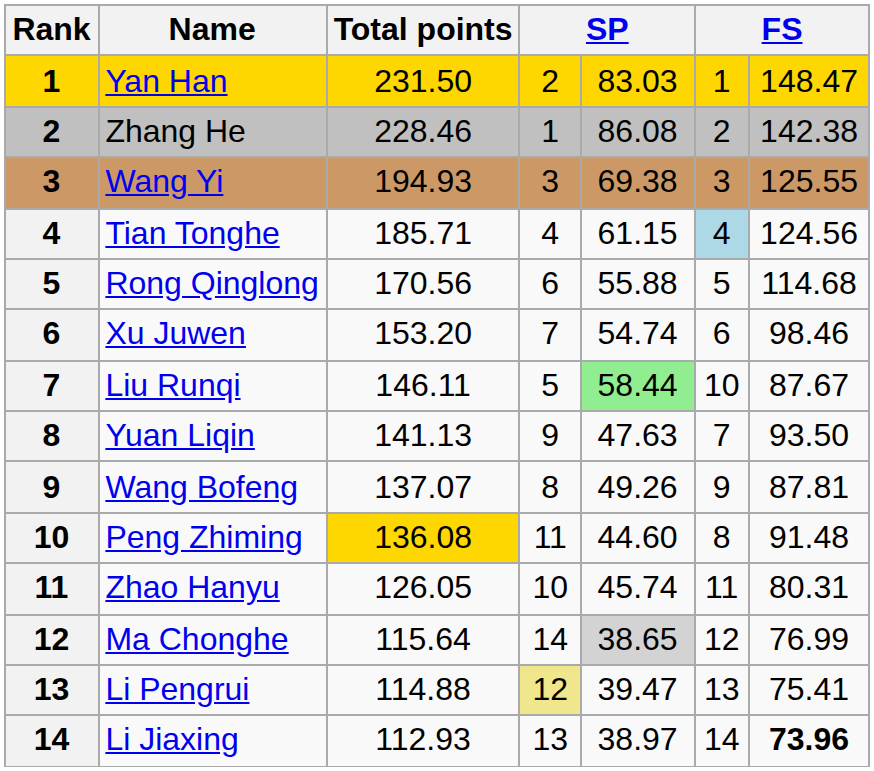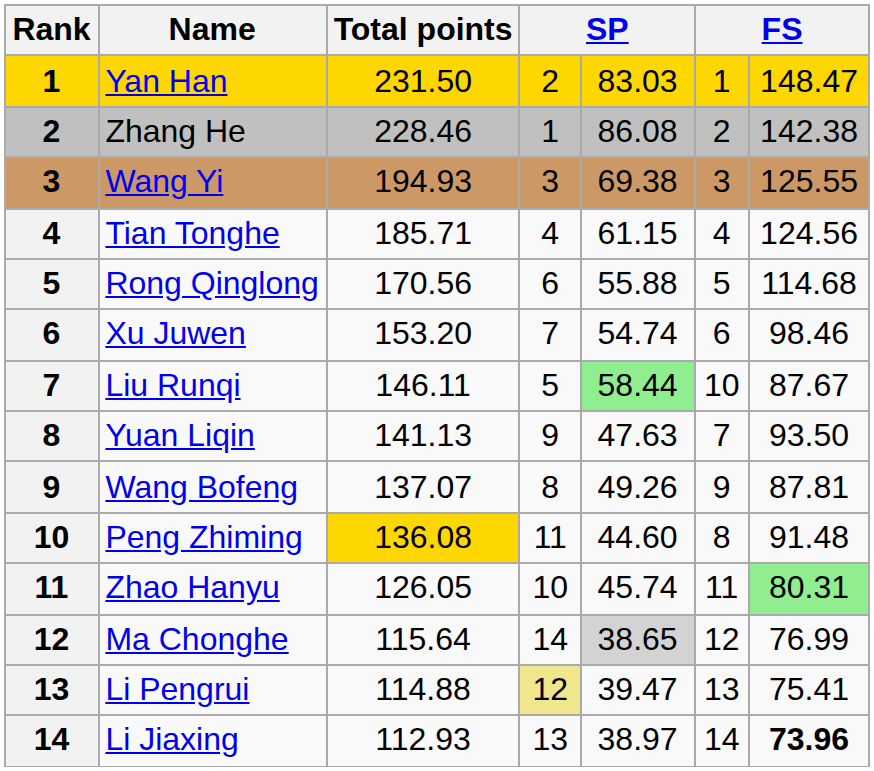(722, 232) lightblue background -> (722, 232) no background
(809, 588) no background -> (809, 588) lightgreen background
